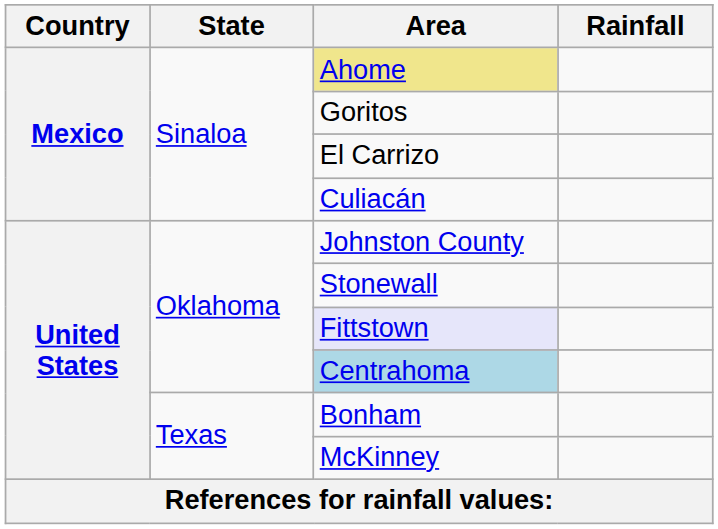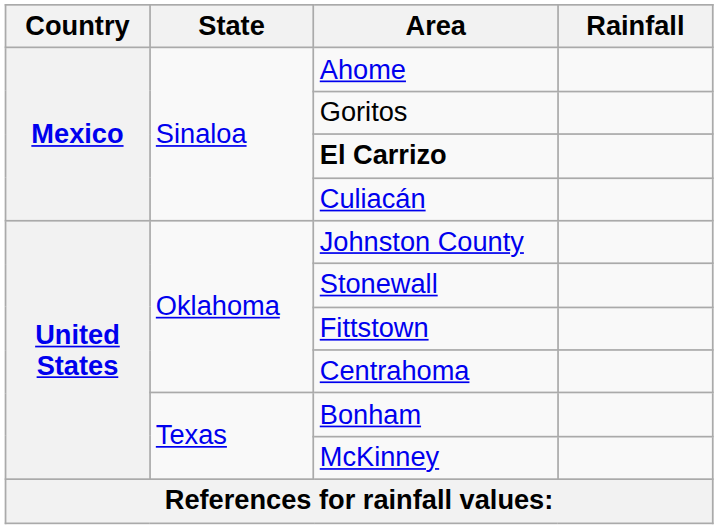(363, 69) khaki background -> (363, 69) no background
(379, 155) normal -> (383, 155) bold
(374, 328) lavender background -> (374, 328) no background
(395, 371) lightblue background -> (395, 371) no background
